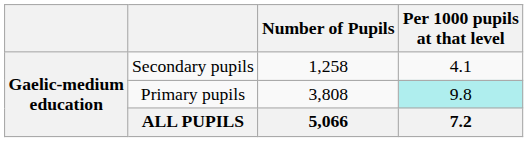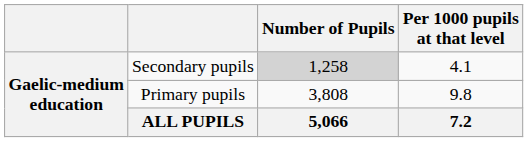(328, 66) no background -> (328, 66) lightgrey background
(461, 94) paleturquoise background -> (461, 94) no background
